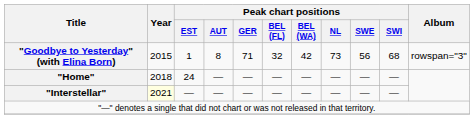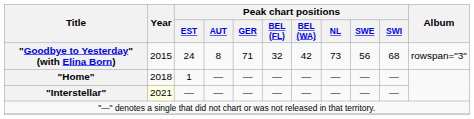(189, 56) 1 -> (189, 56) 24
(189, 77) 24 -> (189, 77) 1
